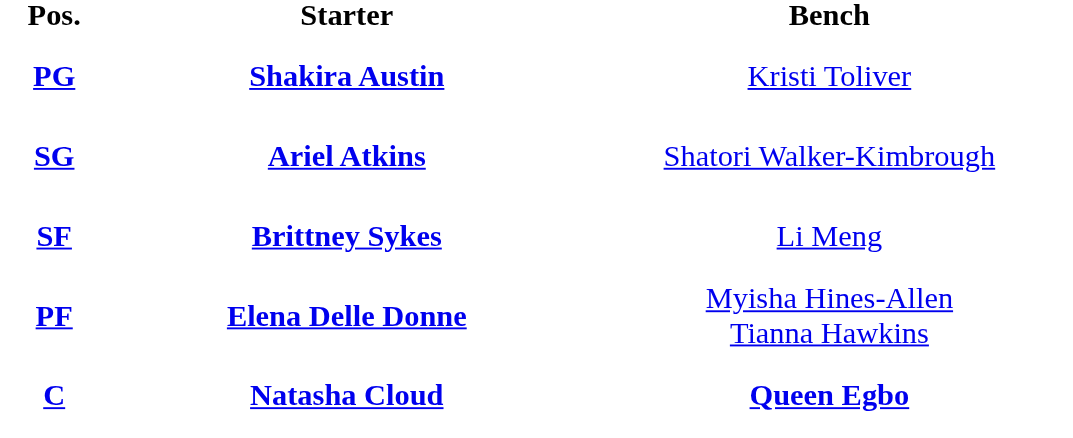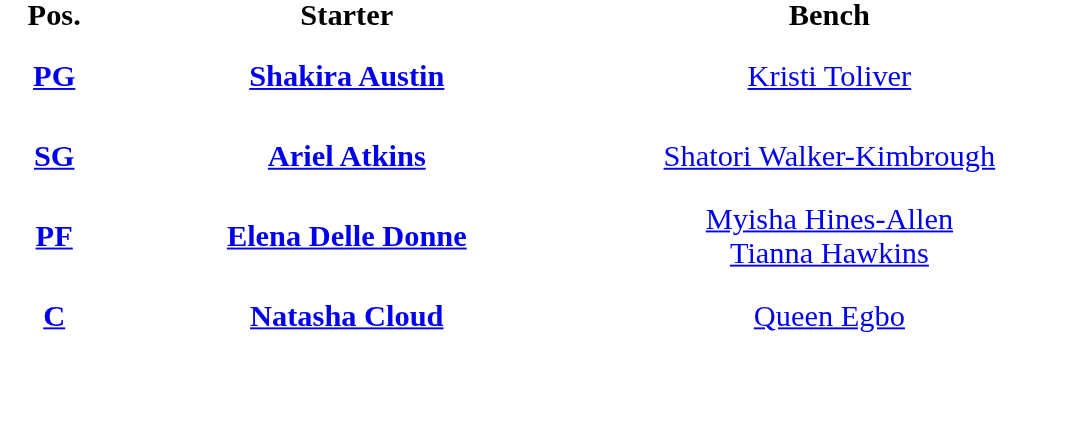- row: (54, 235)
(829, 395) bold -> (829, 315) normal
